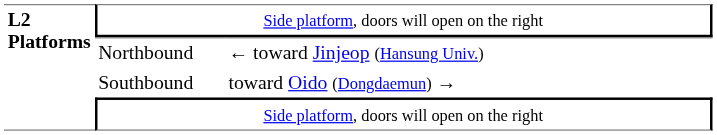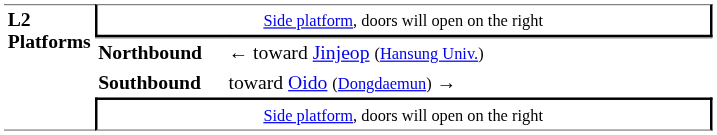(146, 53) normal -> (150, 53) bold
(146, 82) normal -> (150, 82) bold
